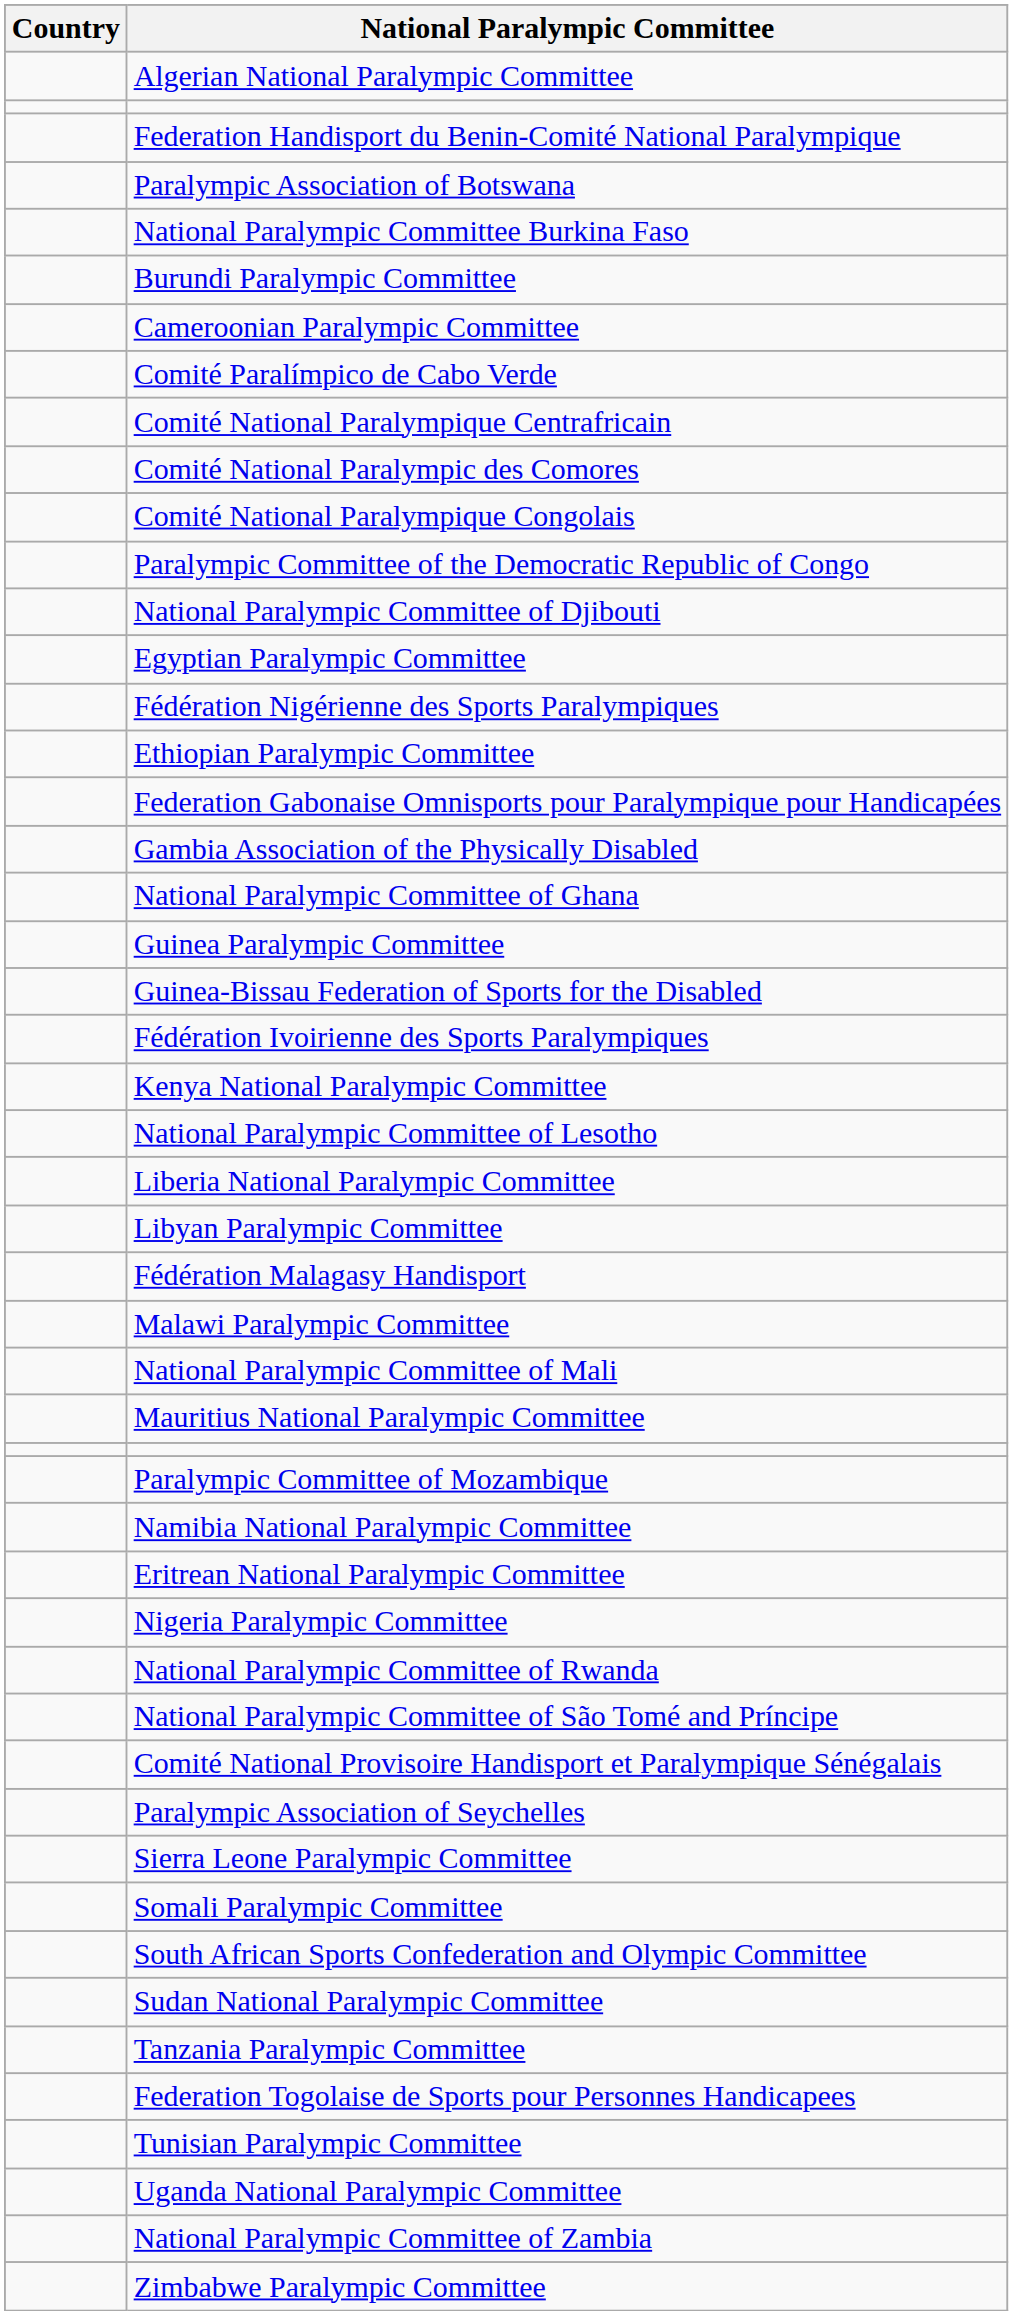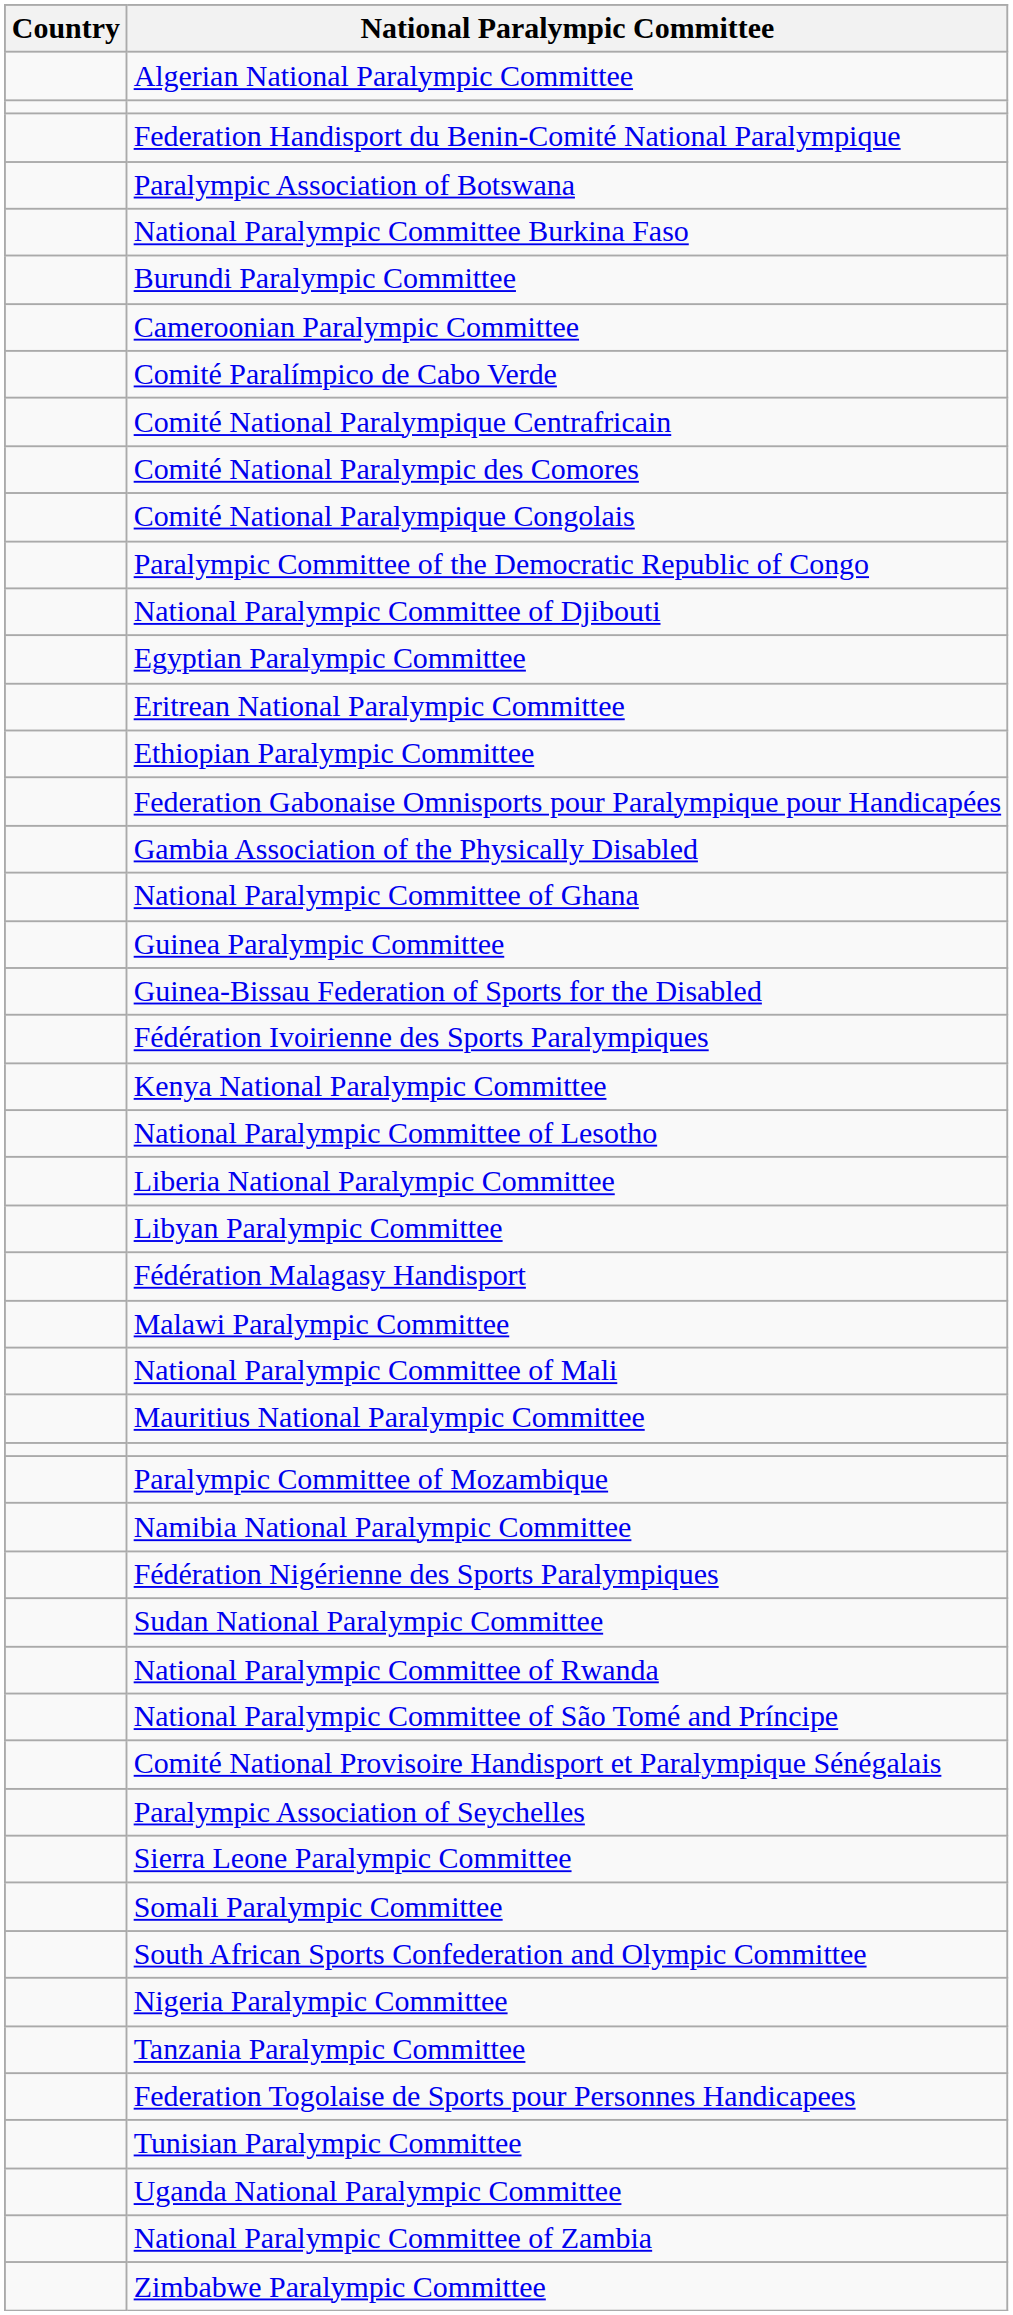(426, 706) Fédération Nigérienne des Sports Paralympiques -> (379, 706) Eritrean National Paralympic Committee
(379, 1574) Eritrean National Paralympic Committee -> (426, 1574) Fédération Nigérienne des Sports Paralympiques
(321, 1621) Nigeria Paralympic Committee -> (368, 1621) Sudan National Paralympic Committee
(368, 2001) Sudan National Paralympic Committee -> (321, 2001) Nigeria Paralympic Committee
